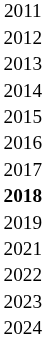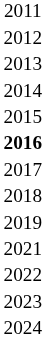(23, 143) normal -> (23, 143) bold
(23, 196) bold -> (23, 196) normal
